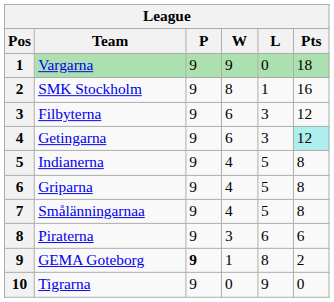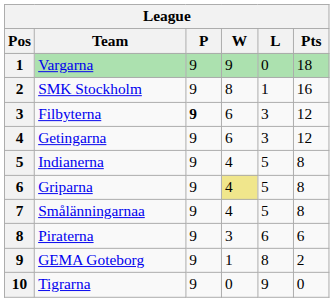(193, 114) normal -> (193, 114) bold
(305, 138) paleturquoise background -> (305, 138) no background
(229, 187) no background -> (229, 187) khaki background
(193, 260) bold -> (193, 260) normal
